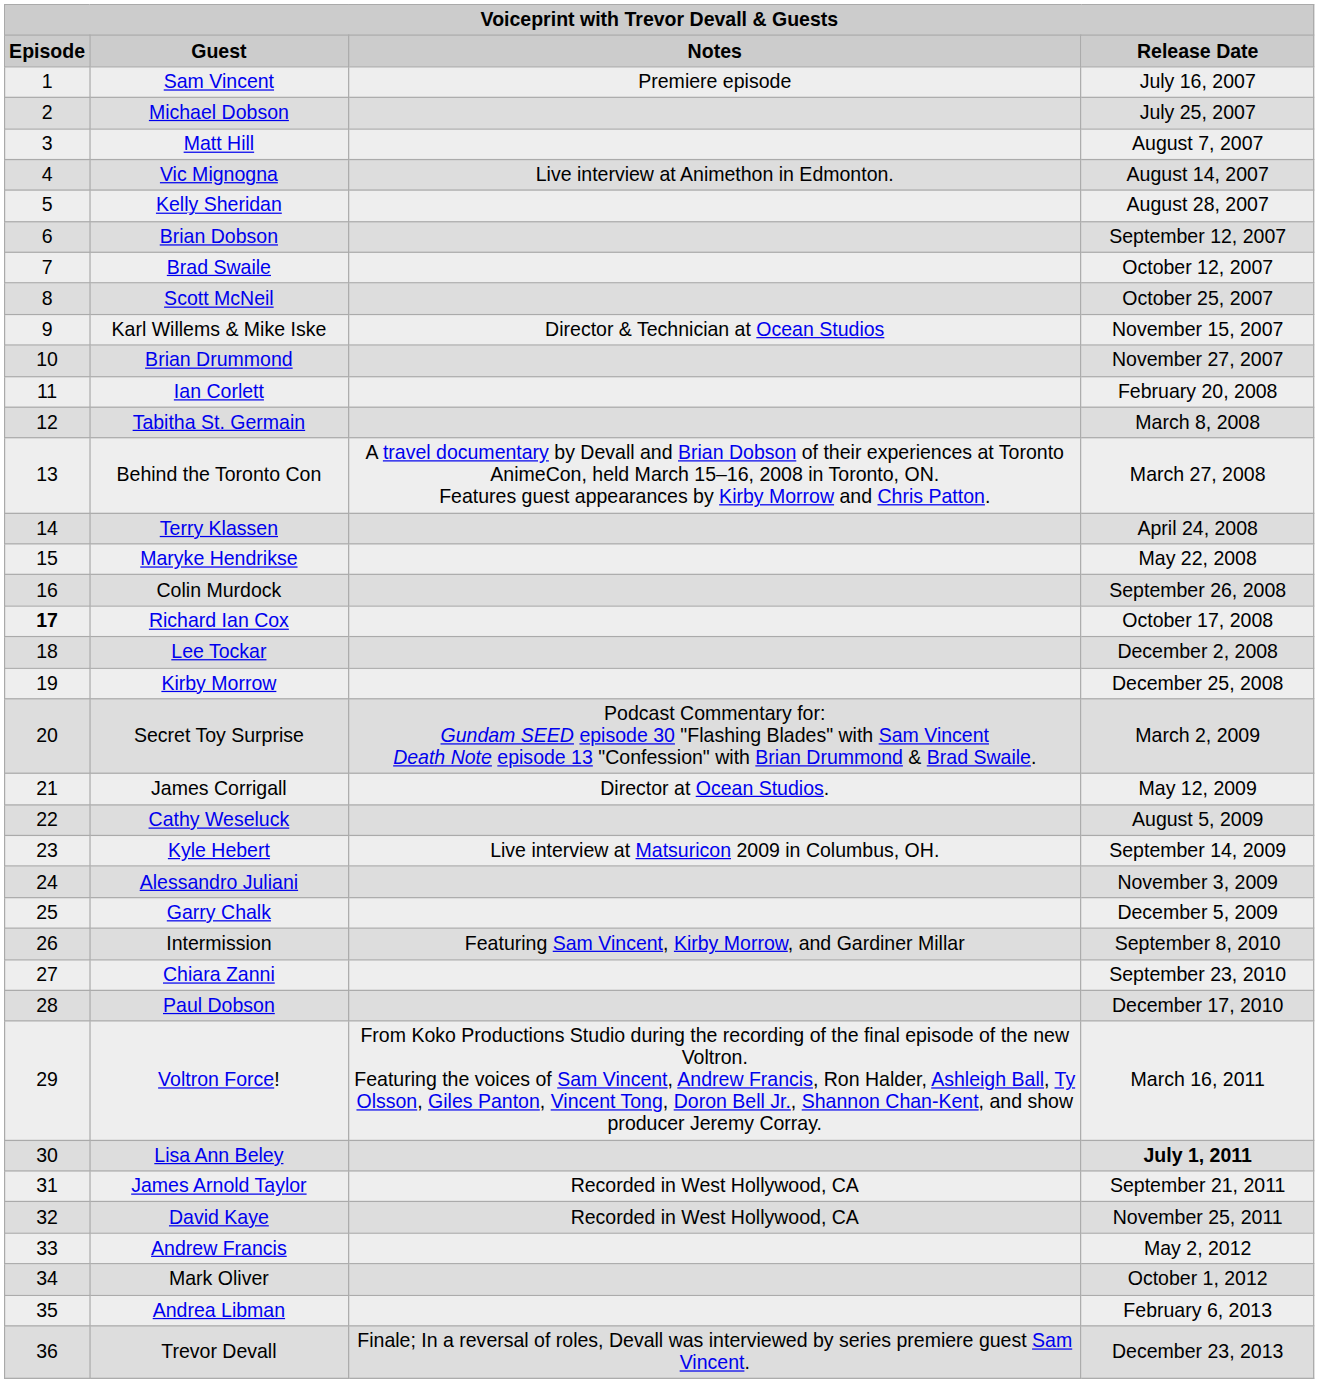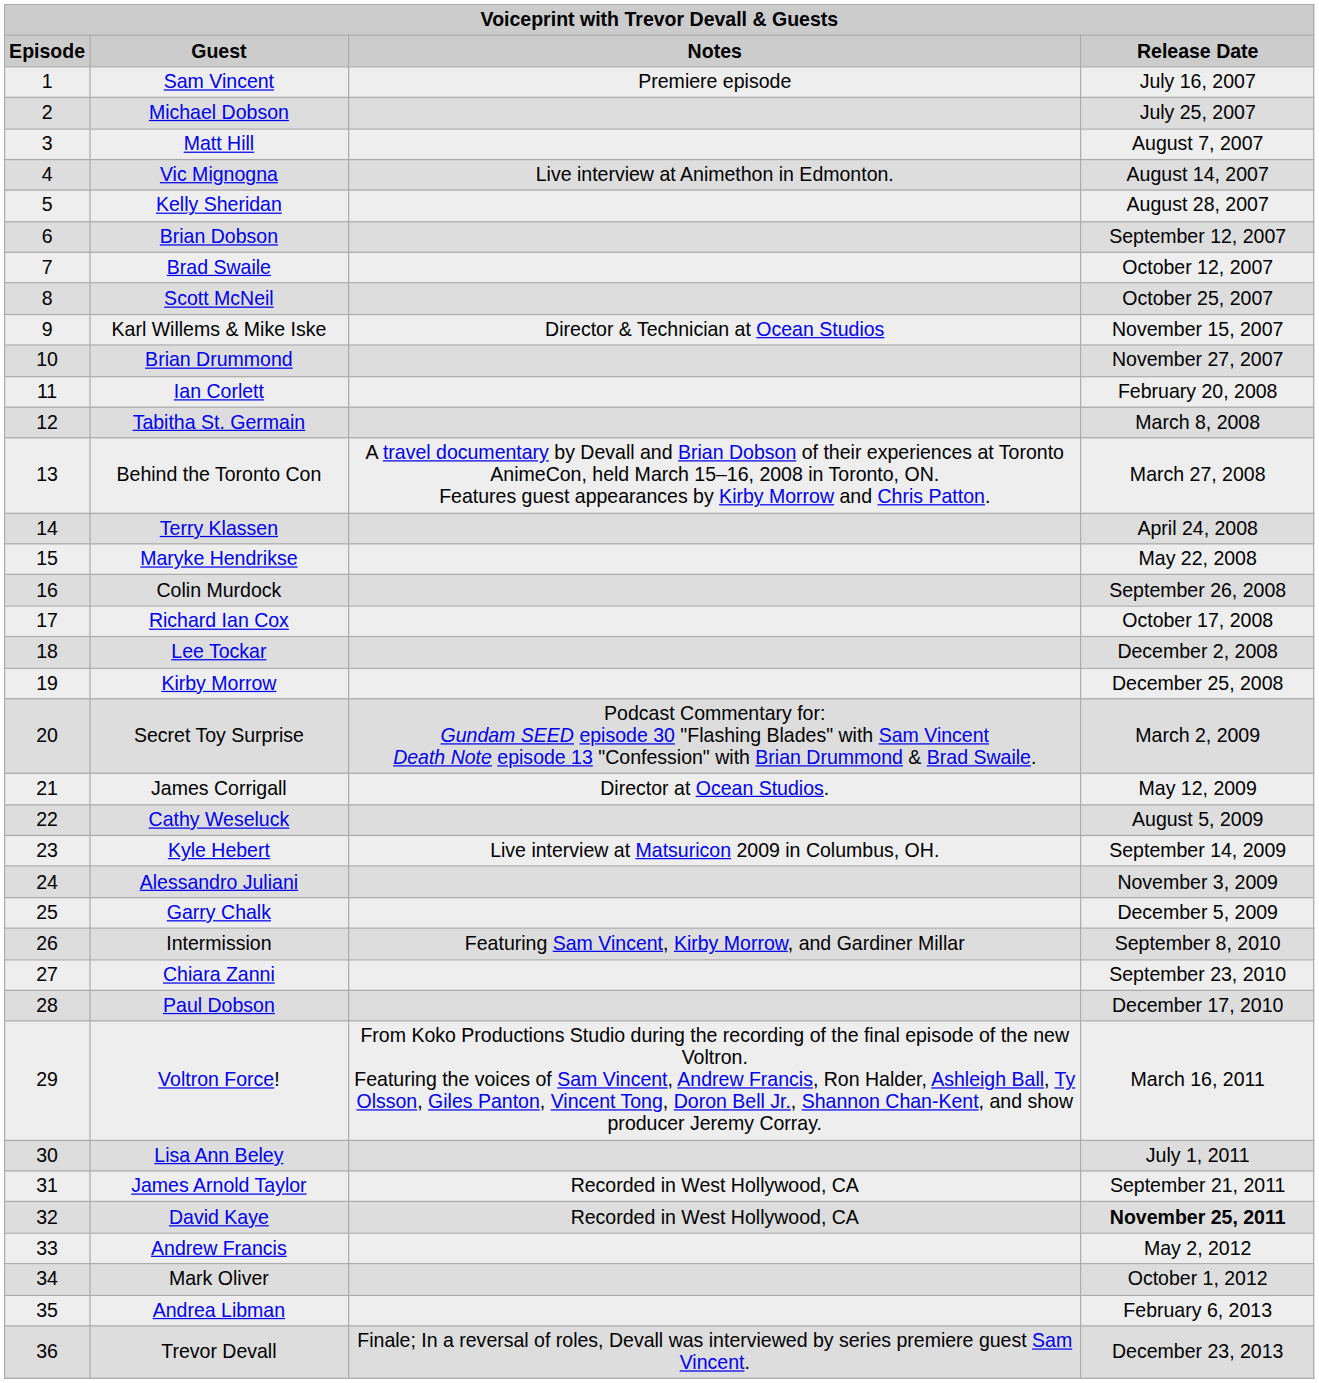(47, 621) bold -> (47, 621) normal
(1198, 1155) bold -> (1198, 1155) normal
(1198, 1217) normal -> (1198, 1217) bold
